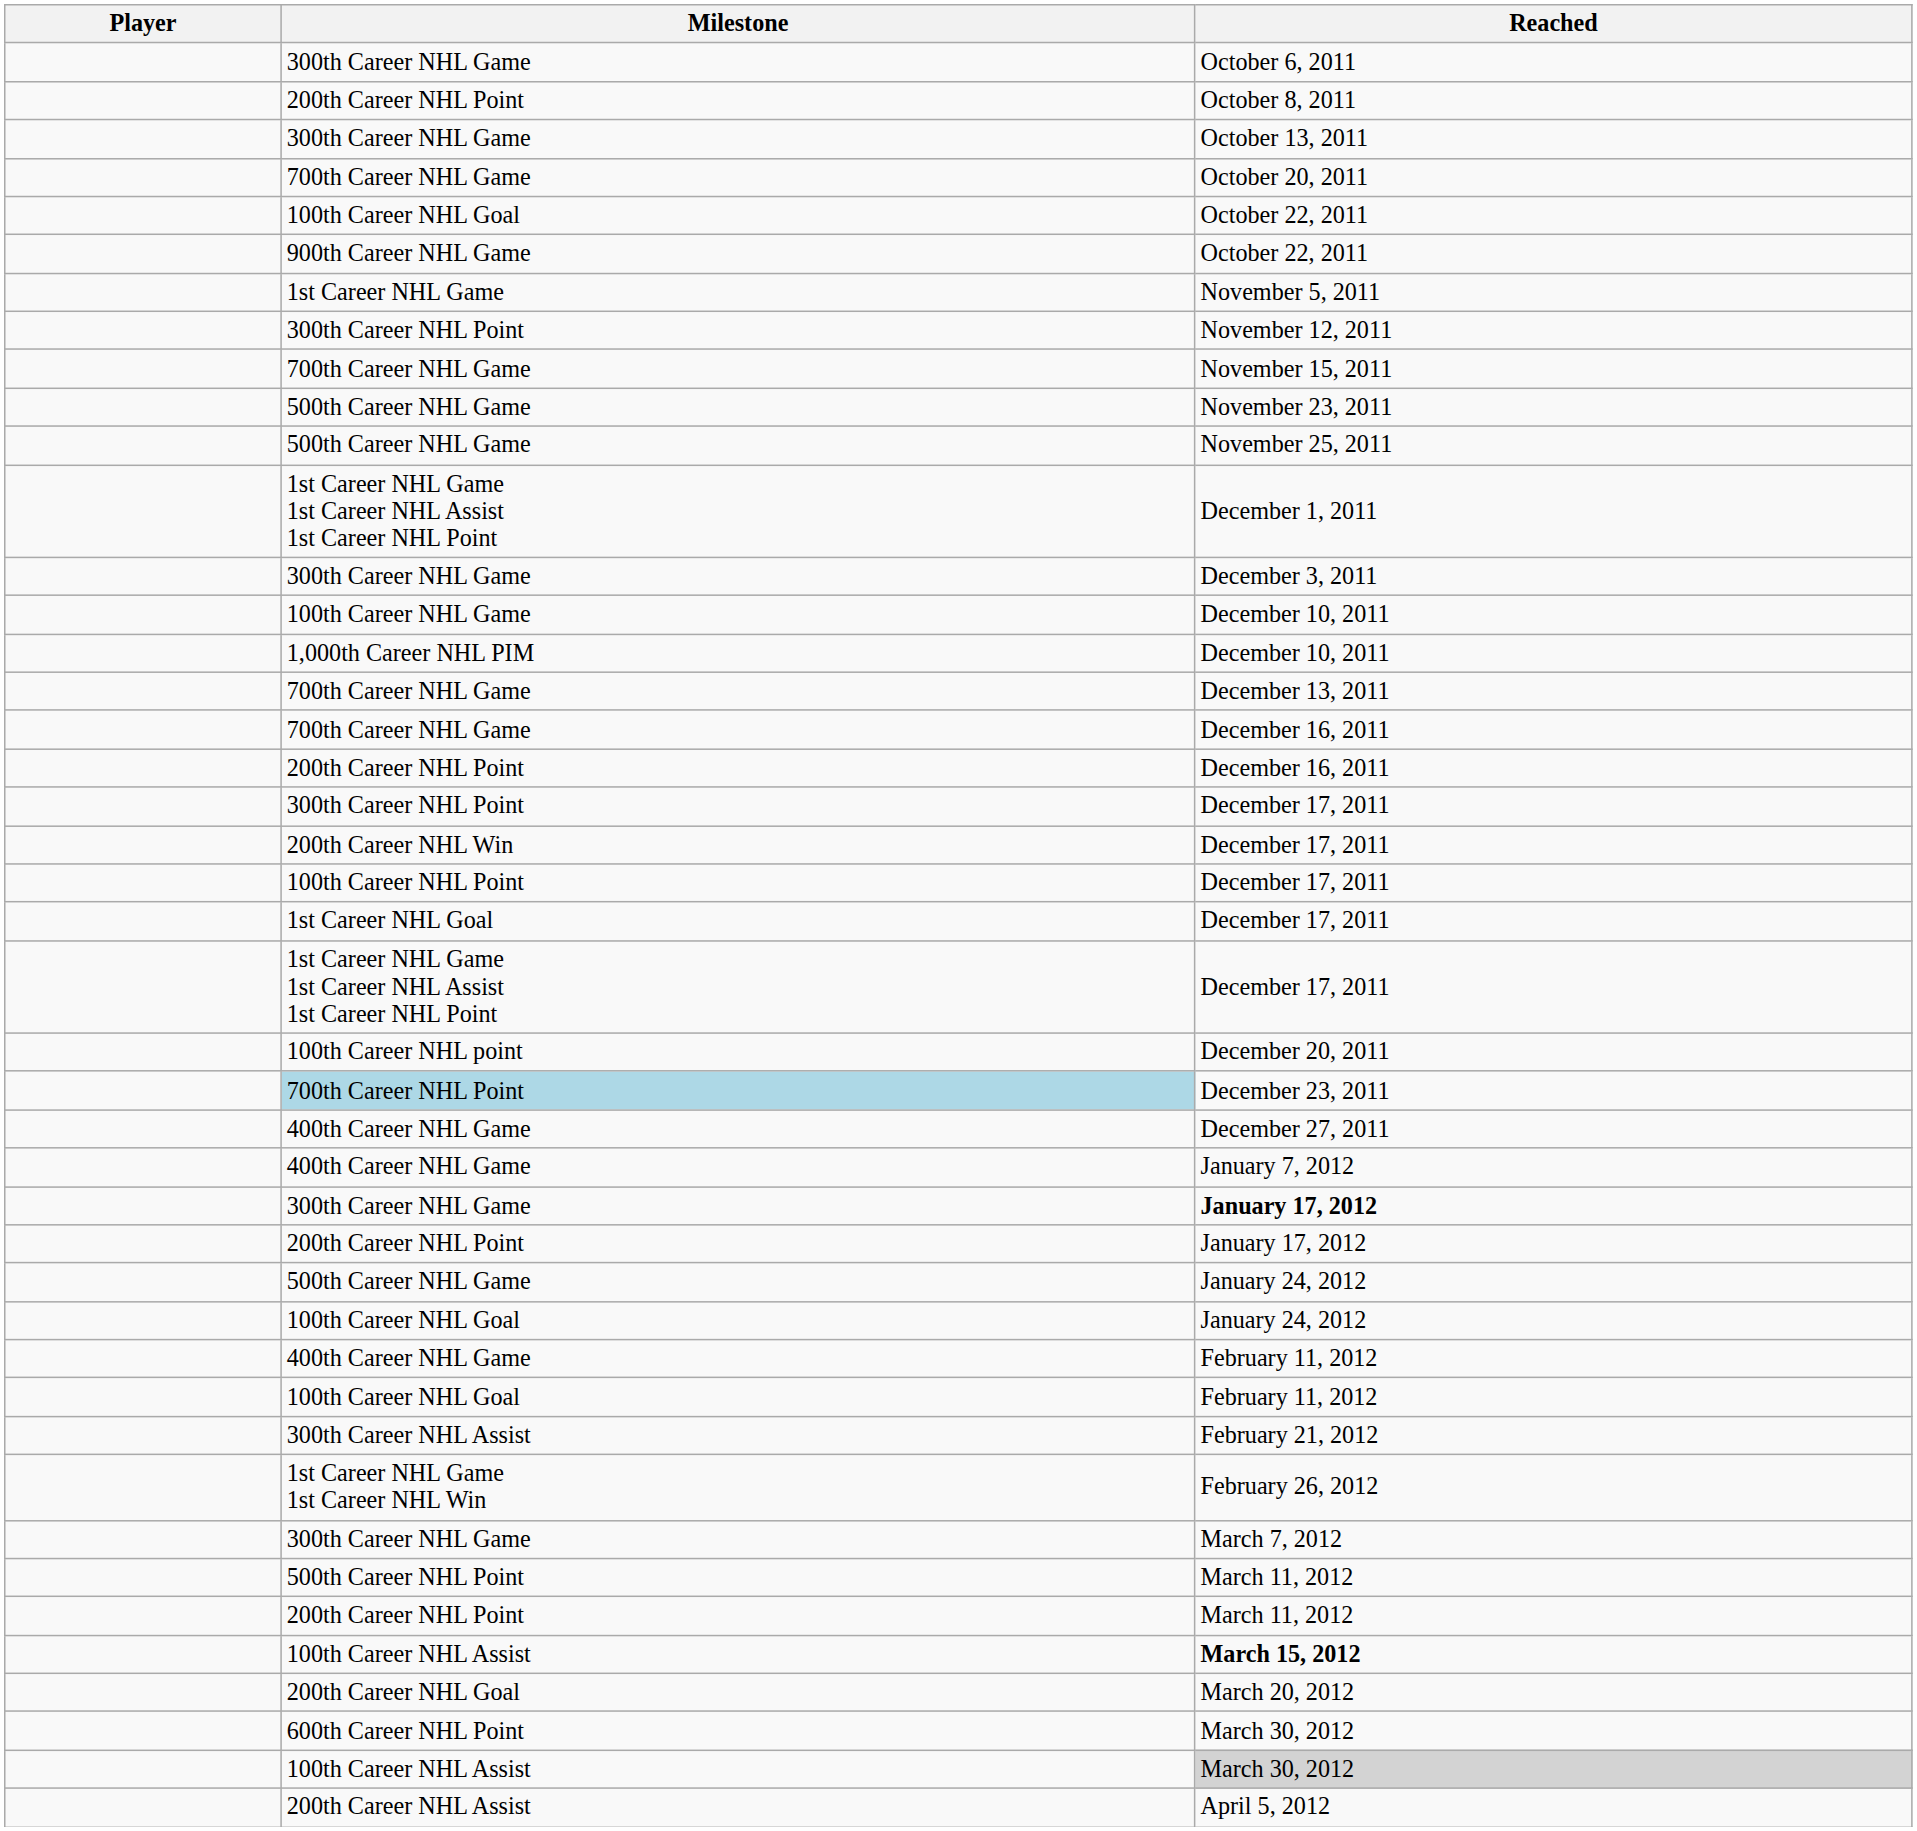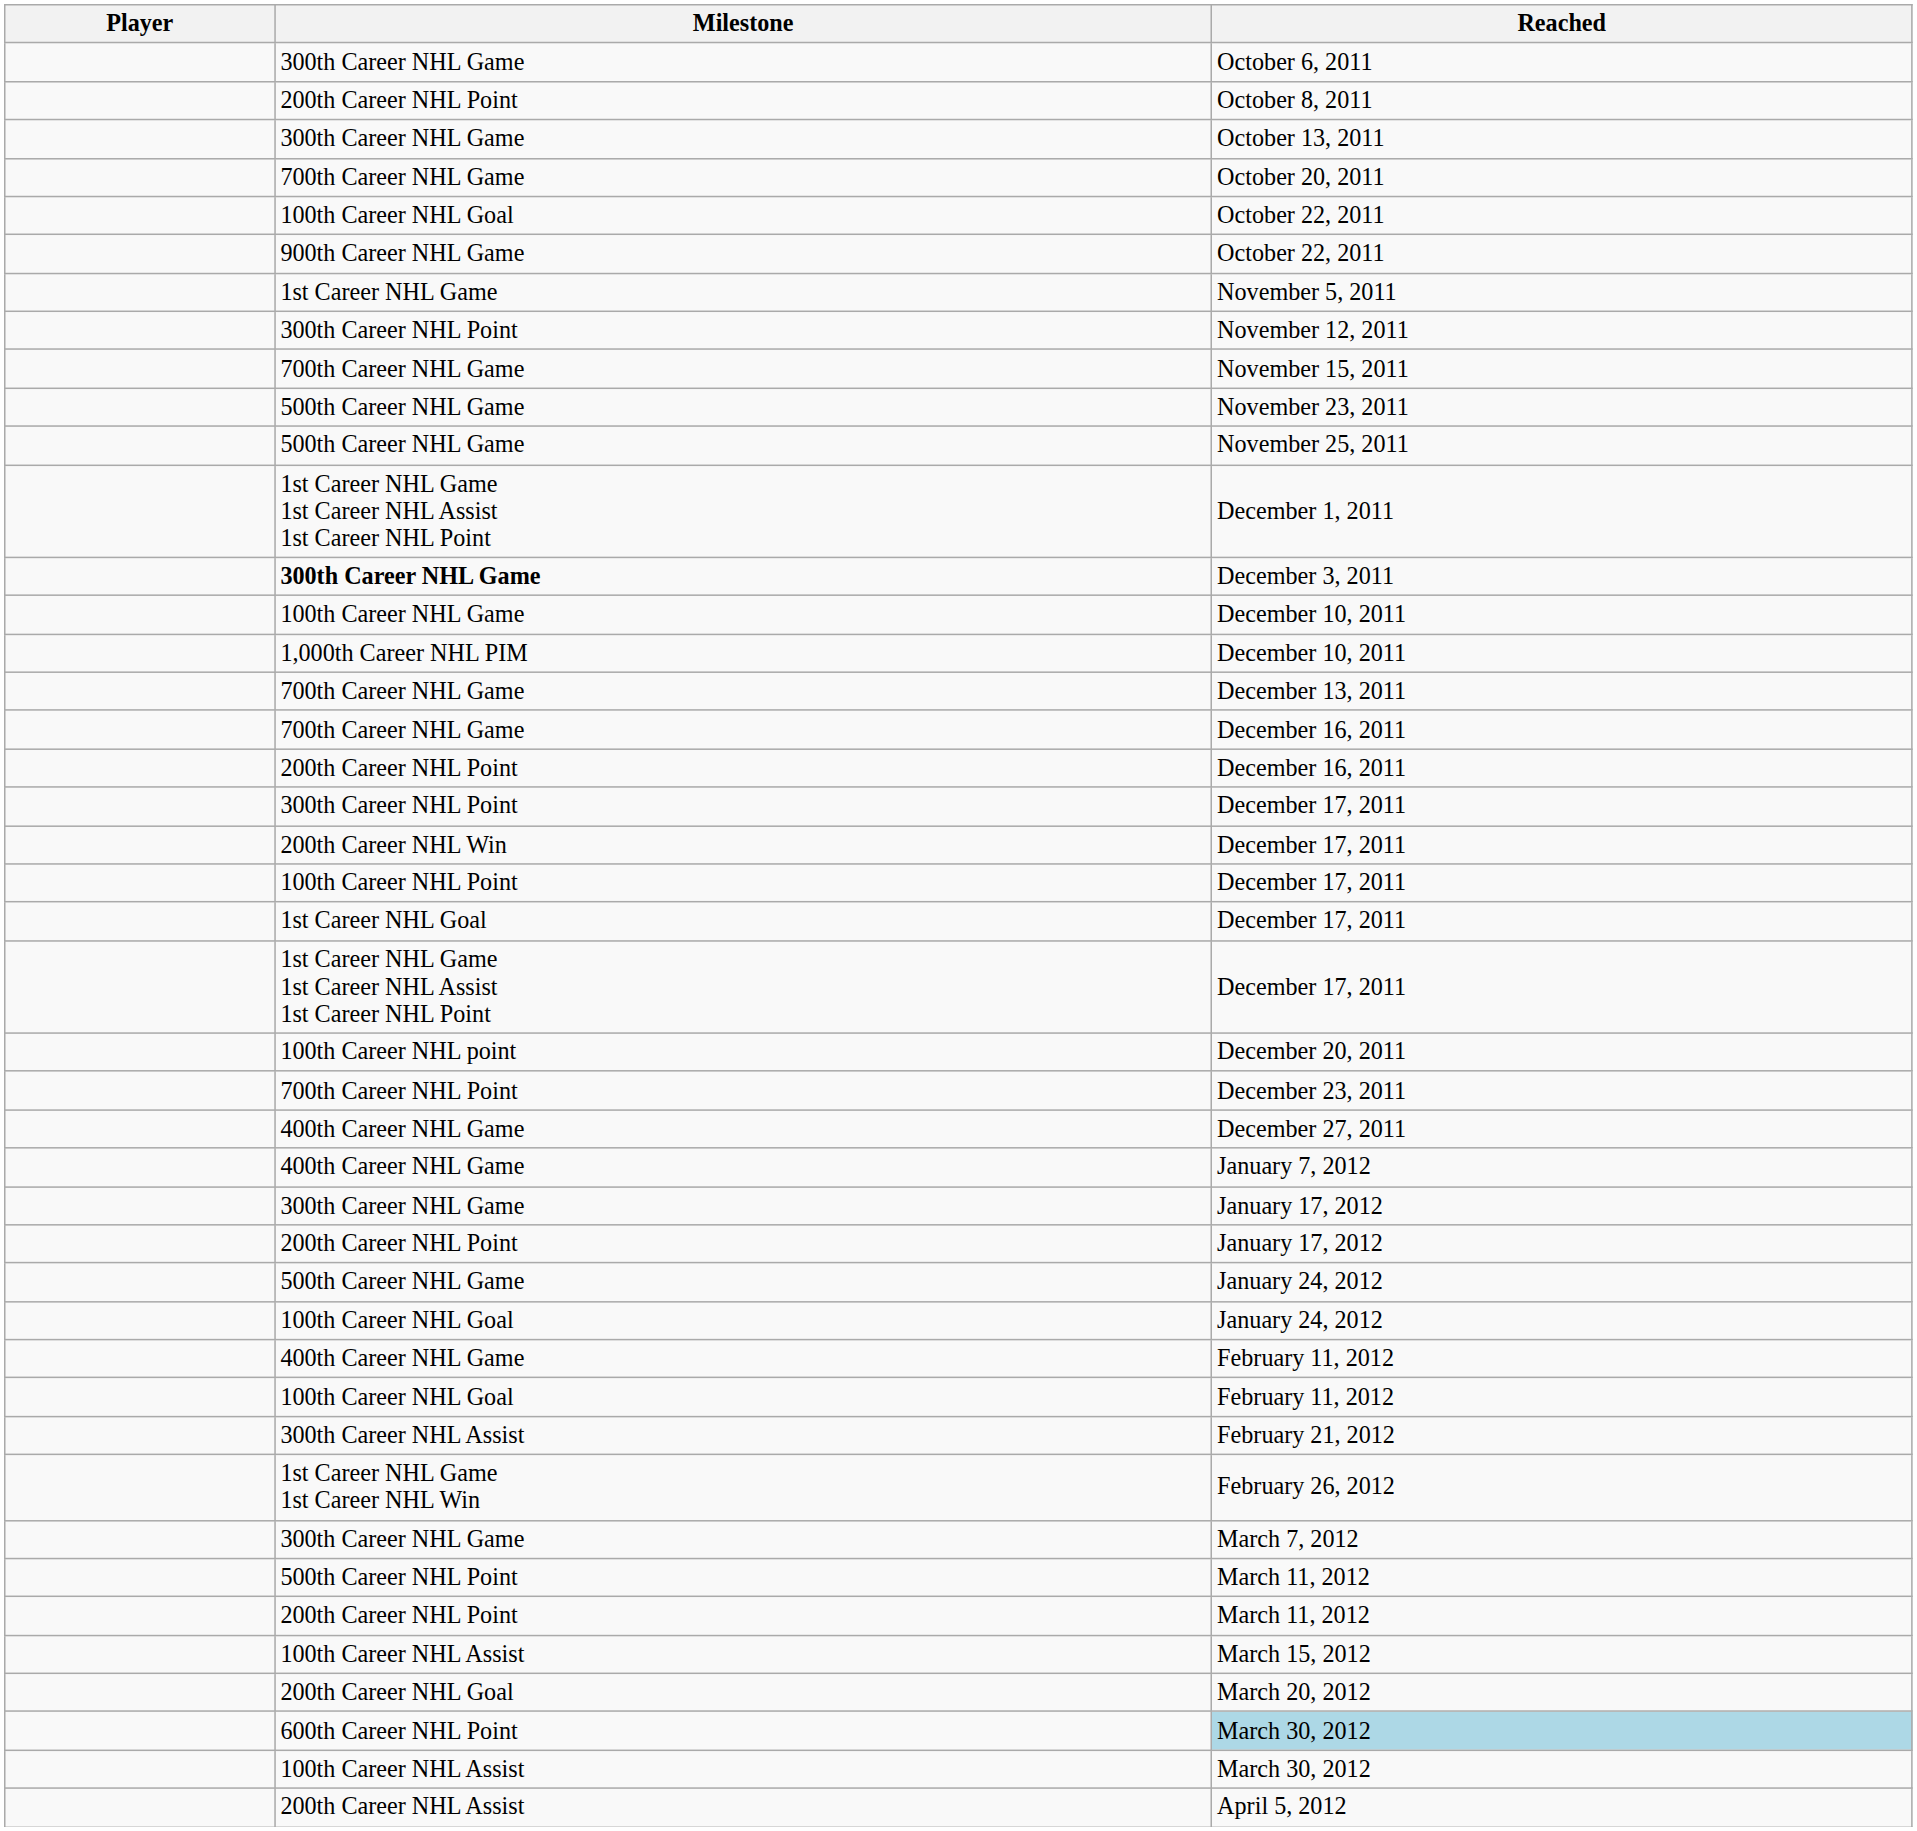(409, 576) normal -> (410, 576) bold
(405, 1090) lightblue background -> (399, 1090) no background
(1289, 1205) bold -> (1300, 1205) normal
(1281, 1653) bold -> (1294, 1653) normal
(1277, 1730) no background -> (1294, 1730) lightblue background
(1277, 1768) lightgrey background -> (1294, 1768) no background
